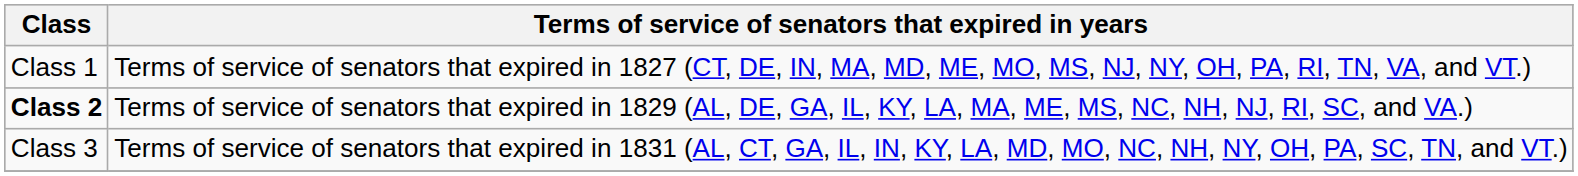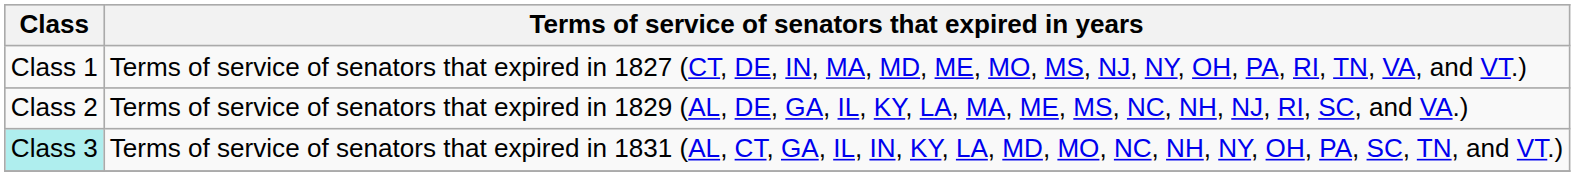(57, 107) bold -> (54, 107) normal
(54, 149) no background -> (54, 149) paleturquoise background
